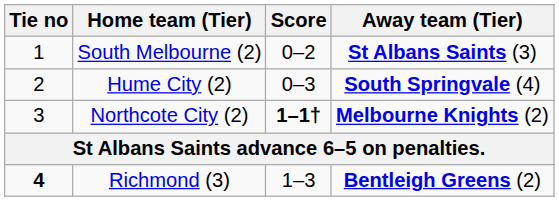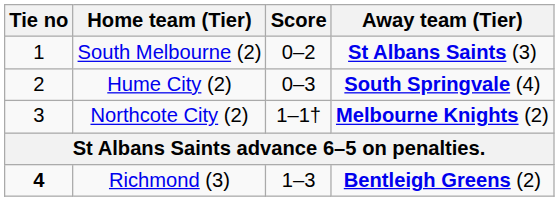(299, 116) bold -> (299, 116) normal
